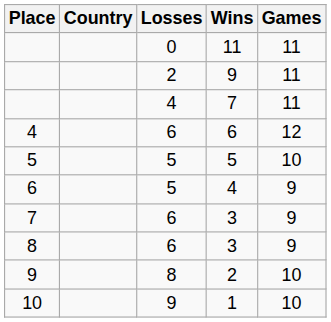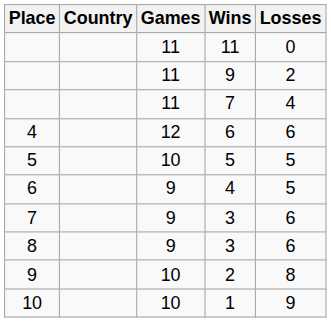columns swapped: (292, 18) <-> (172, 18)
